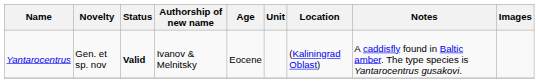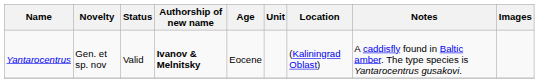(134, 59) bold -> (133, 59) normal
(177, 59) normal -> (179, 59) bold
